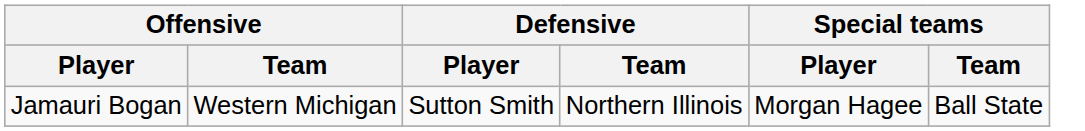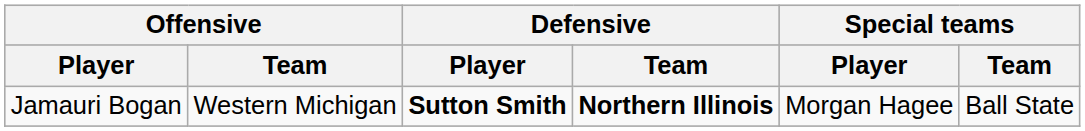(481, 105) normal -> (488, 105) bold
(654, 105) normal -> (676, 105) bold
